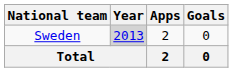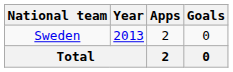(129, 36) lightgrey background -> (129, 36) no background
